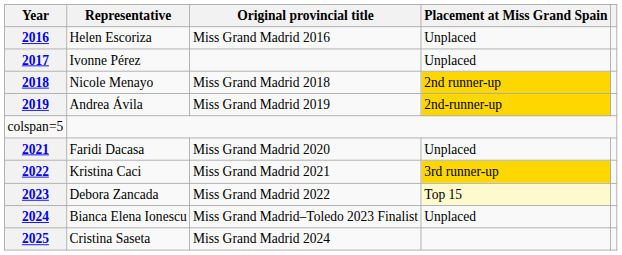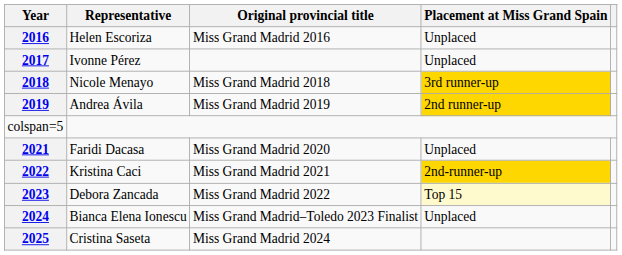(463, 82) 2nd runner-up -> (462, 82) 3rd runner-up
(463, 105) 2nd-runner-up -> (463, 105) 2nd runner-up
(462, 171) 3rd runner-up -> (463, 171) 2nd-runner-up
